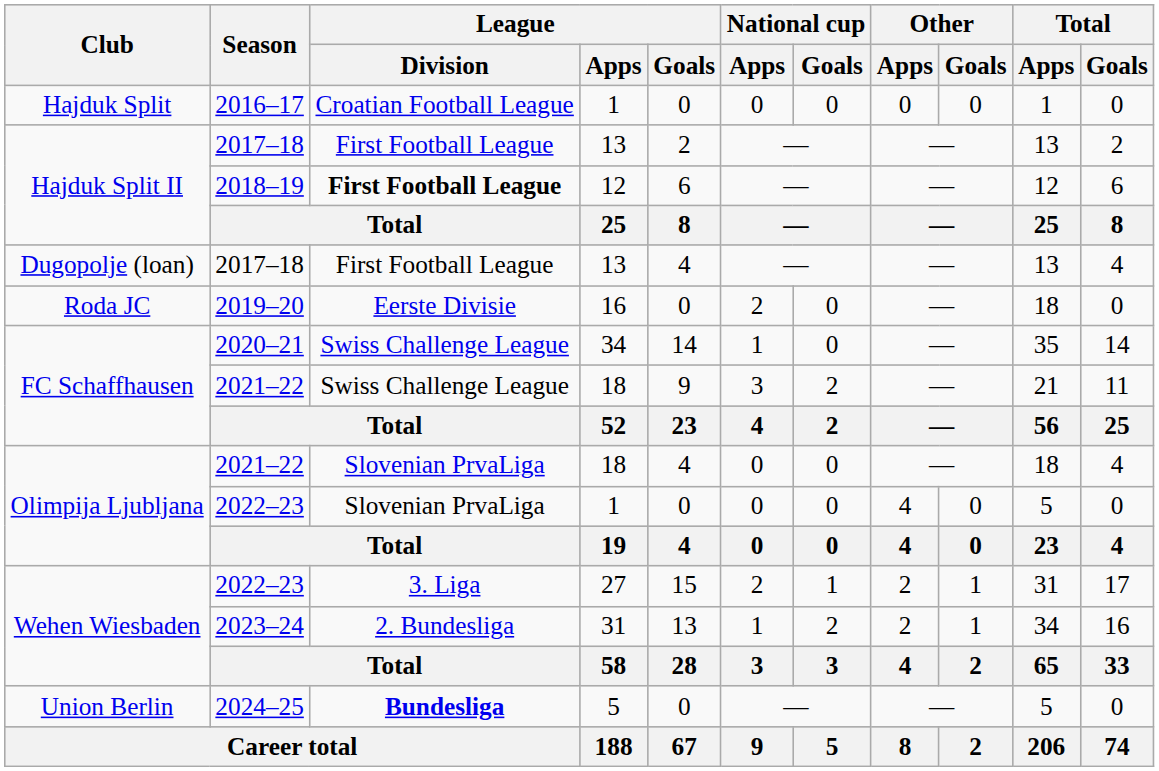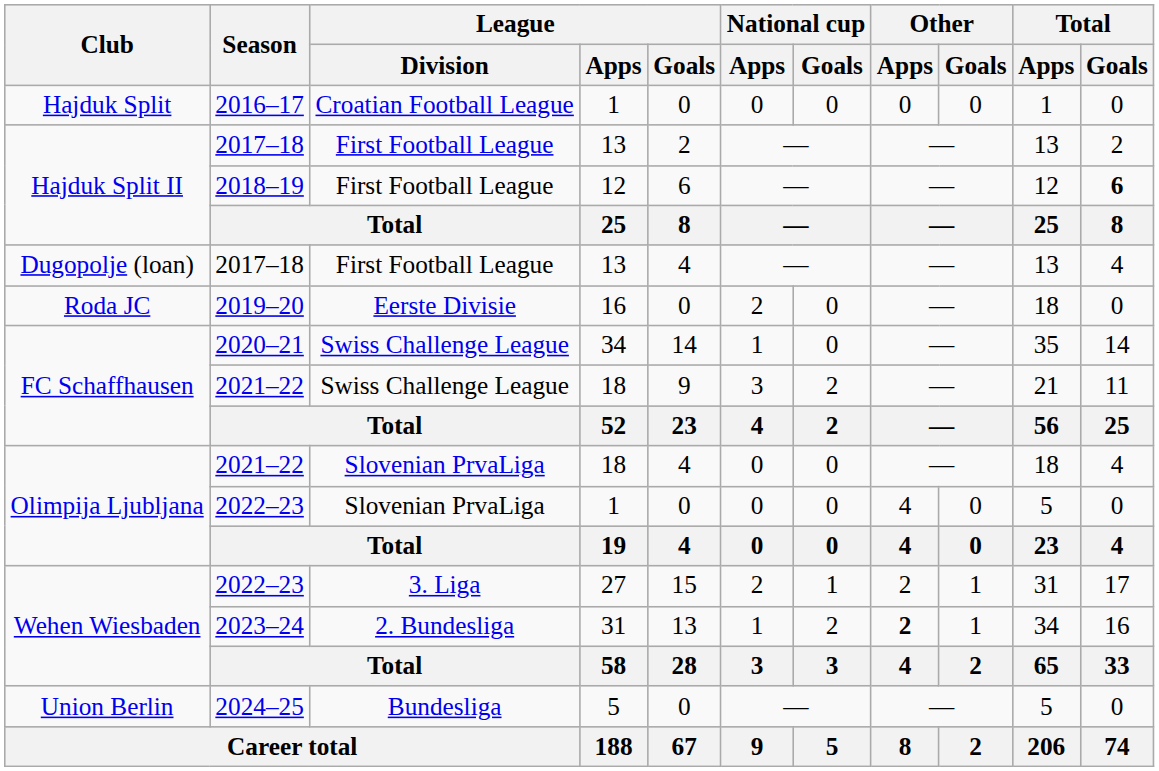(445, 184) bold -> (445, 184) normal
(1117, 184) normal -> (1117, 184) bold
(905, 625) normal -> (905, 625) bold
(445, 706) bold -> (445, 706) normal
